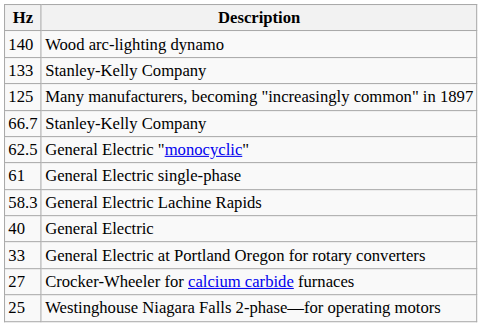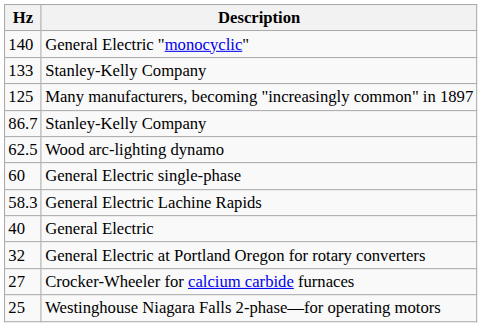(135, 44) Wood arc-lighting dynamo -> (147, 44) General Electric "monocyclic"
(23, 123) 66.7 -> (23, 123) 86.7
(147, 149) General Electric "monocyclic" -> (135, 149) Wood arc-lighting dynamo
(17, 176) 61 -> (17, 176) 60
(17, 255) 33 -> (17, 255) 32
